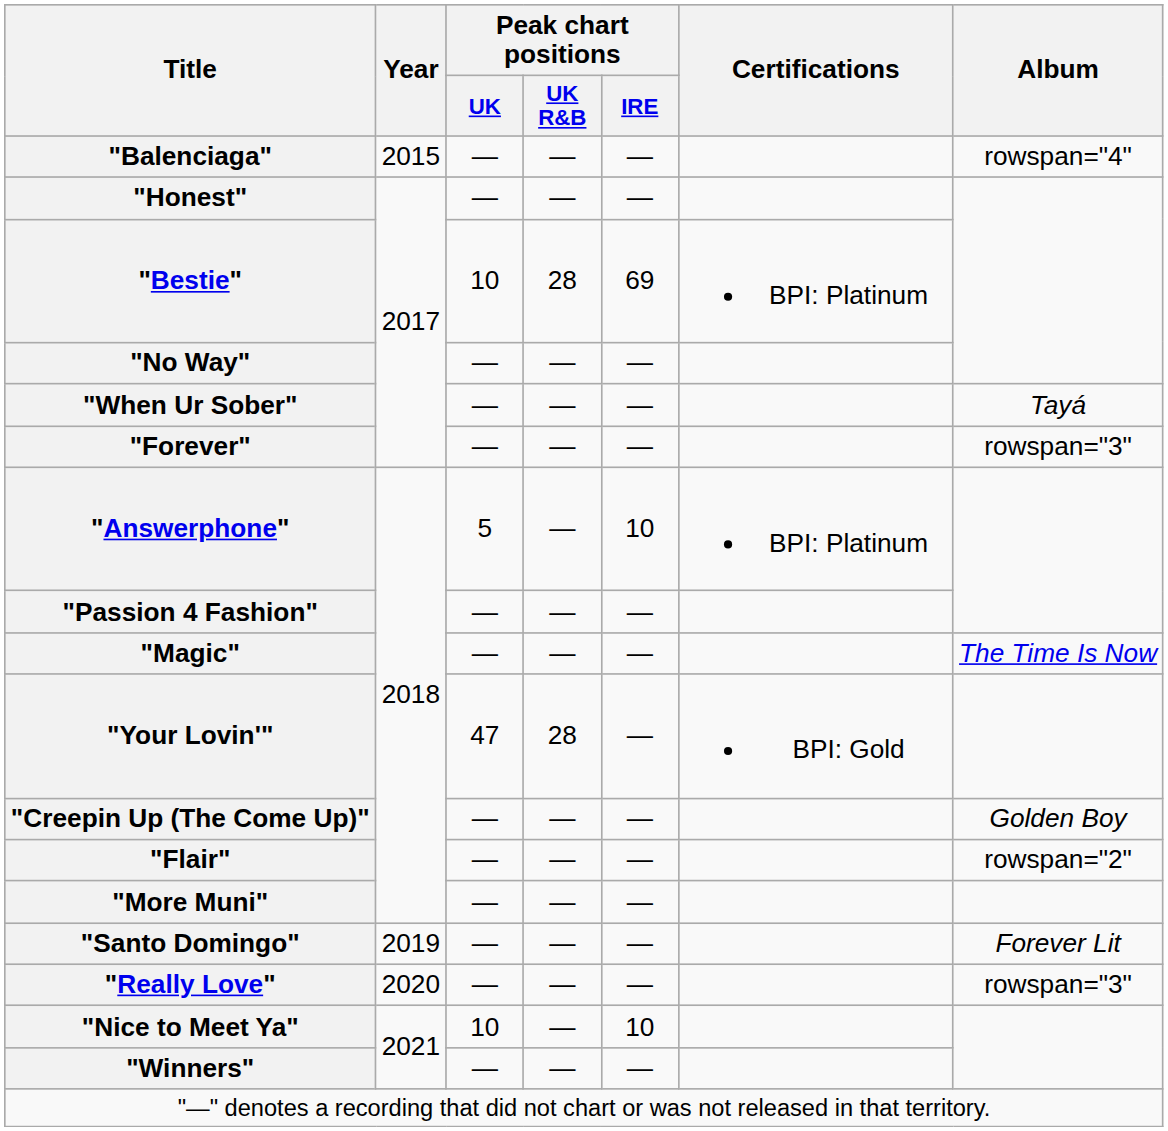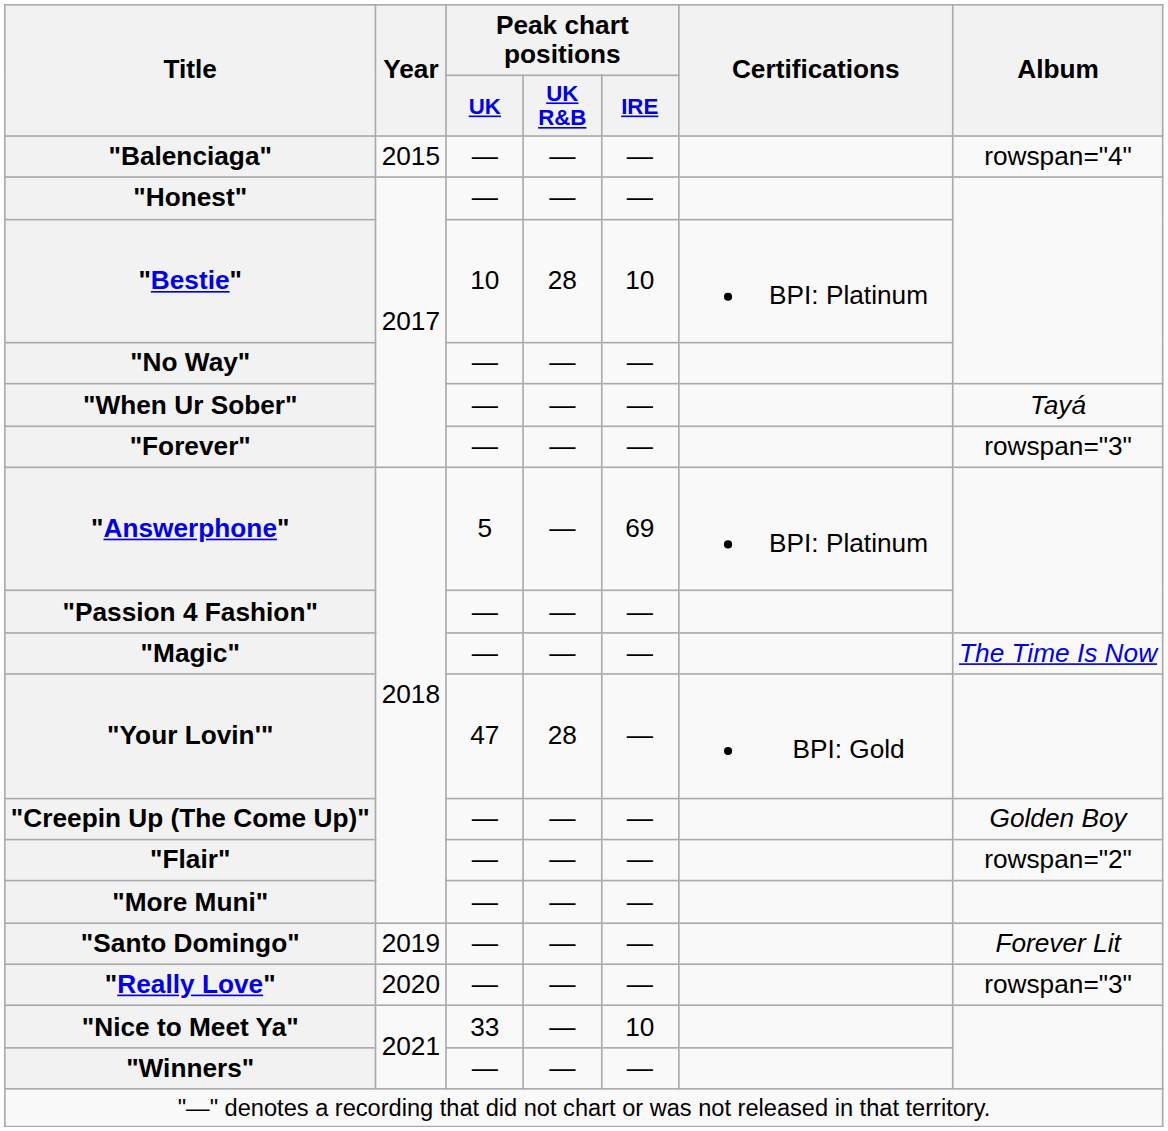(640, 280) 69 -> (640, 280) 10
(640, 528) 10 -> (640, 528) 69
(485, 1026) 10 -> (485, 1026) 33
